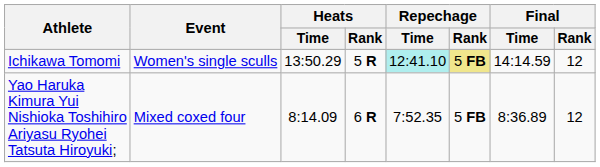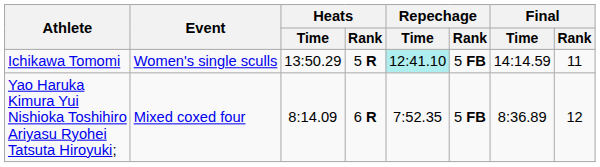(470, 62) khaki background -> (470, 62) no background
(575, 62) 12 -> (575, 62) 11
